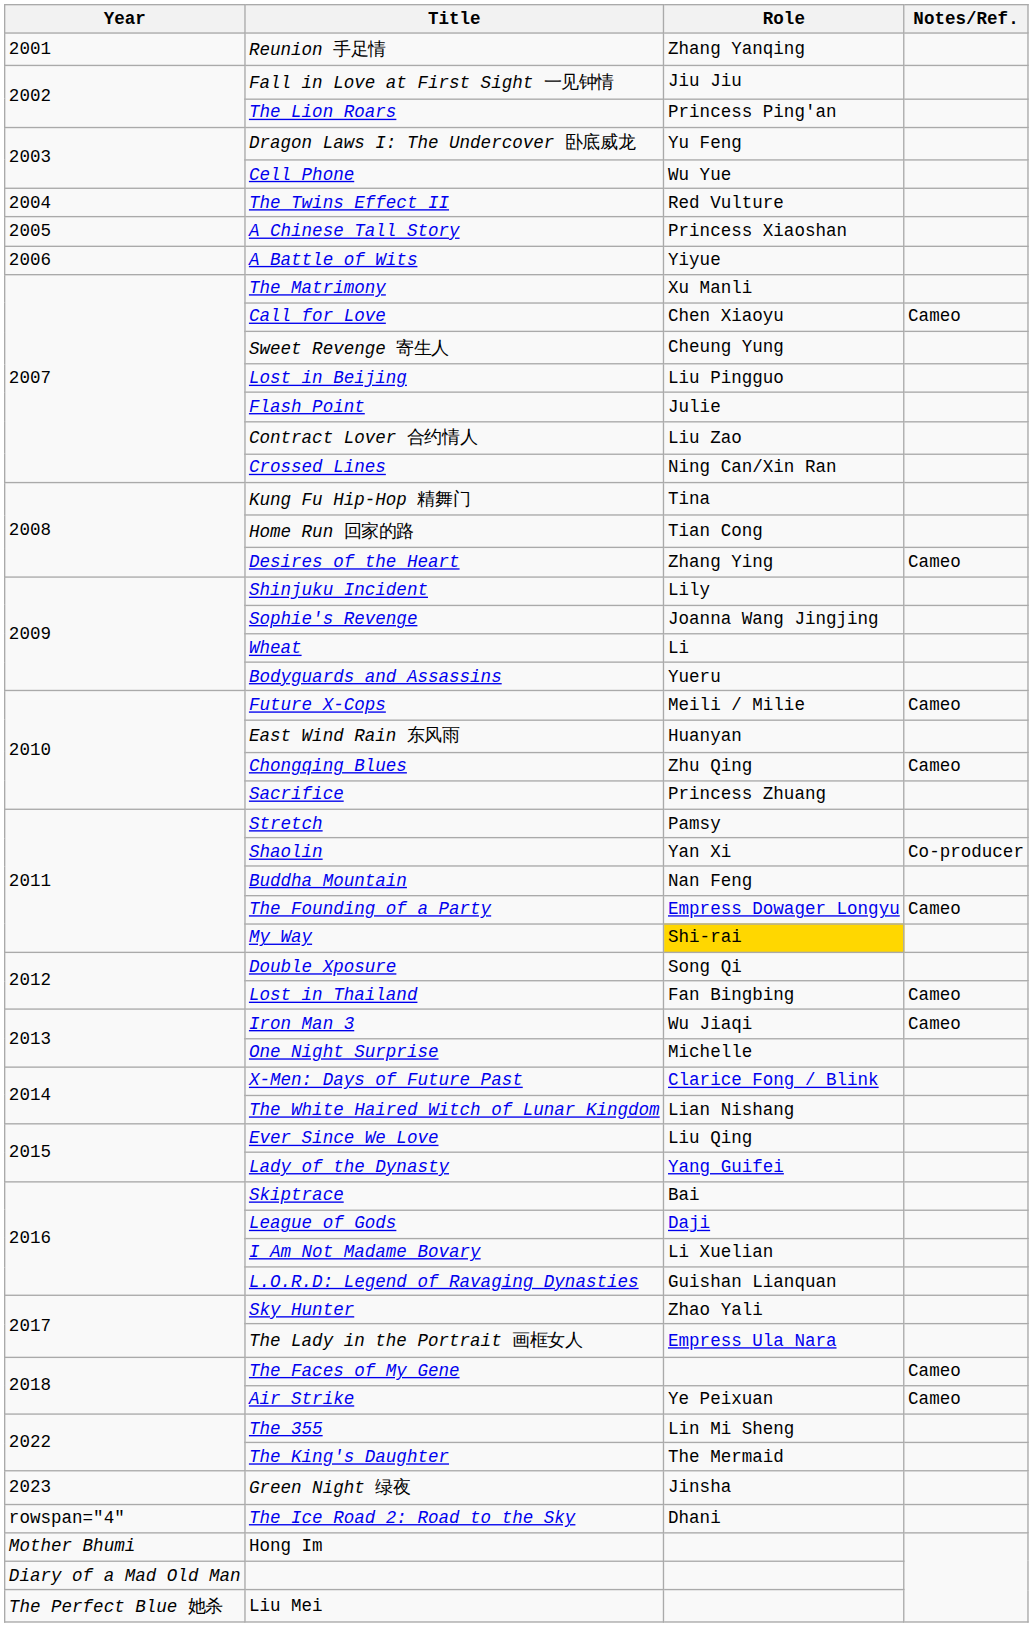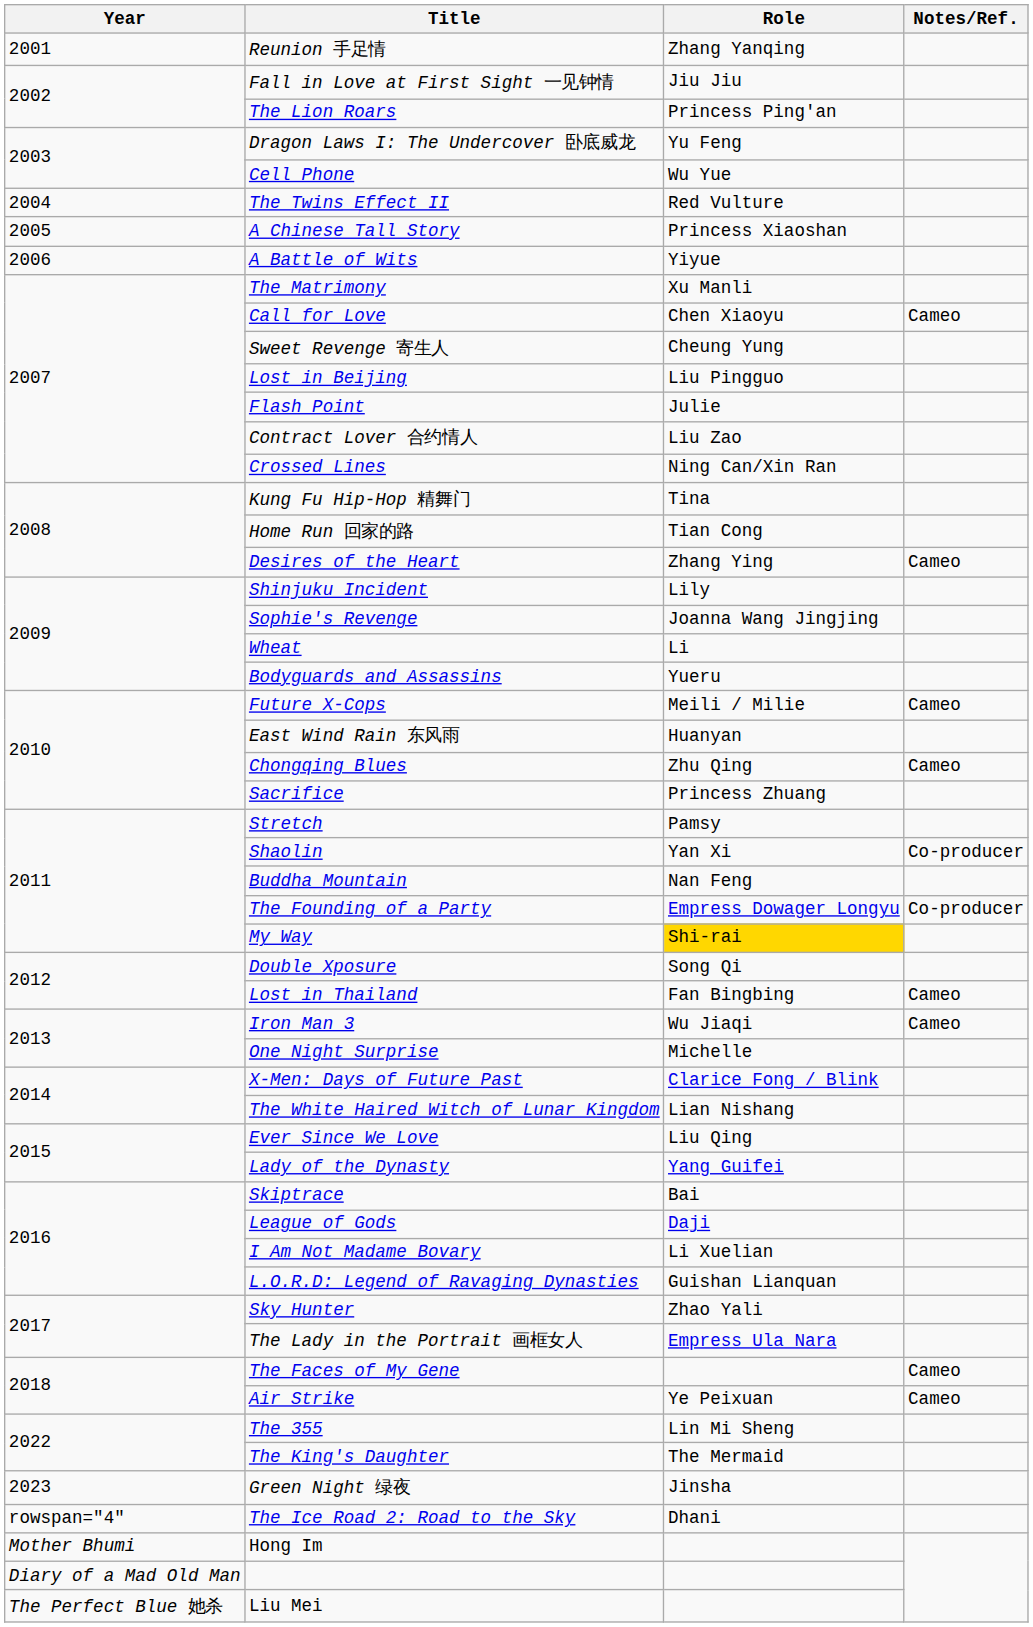(934, 909) Cameo -> (966, 909) Co-producer
